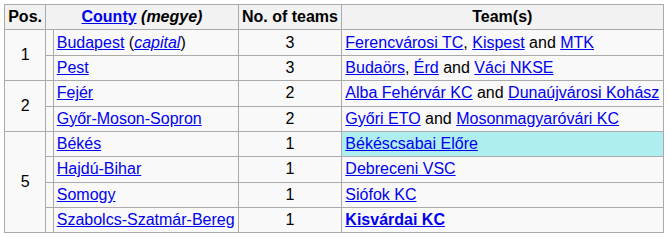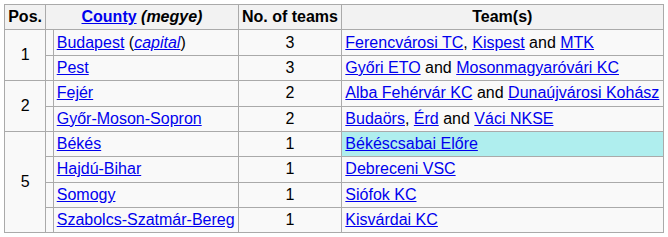(449, 67) Budaörs, Érd and Váci NKSE -> (482, 67) Győri ETO and Mosonmagyaróvári KC
(482, 118) Győri ETO and Mosonmagyaróvári KC -> (449, 118) Budaörs, Érd and Váci NKSE
(395, 220) bold -> (392, 220) normal
